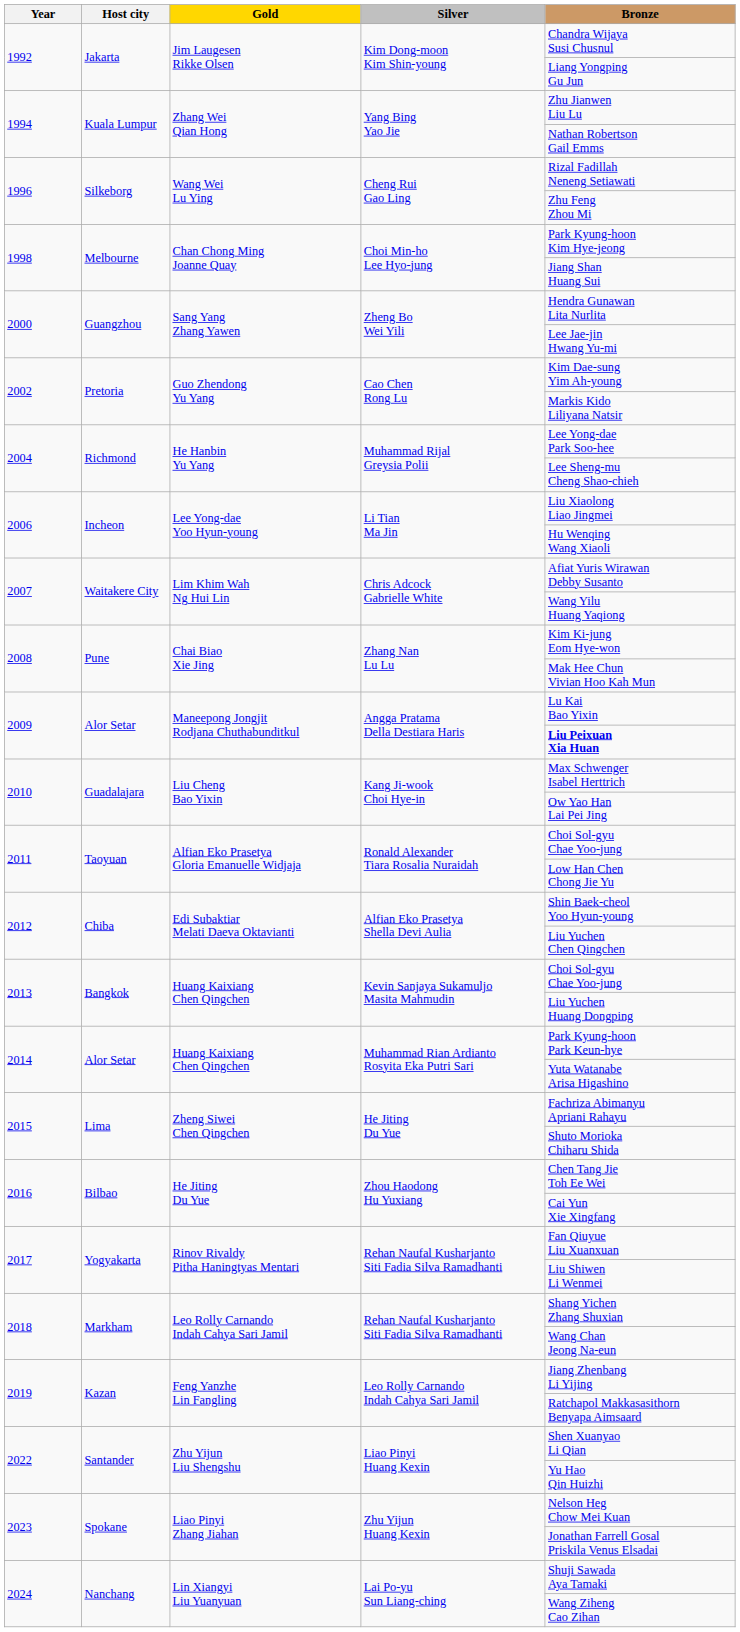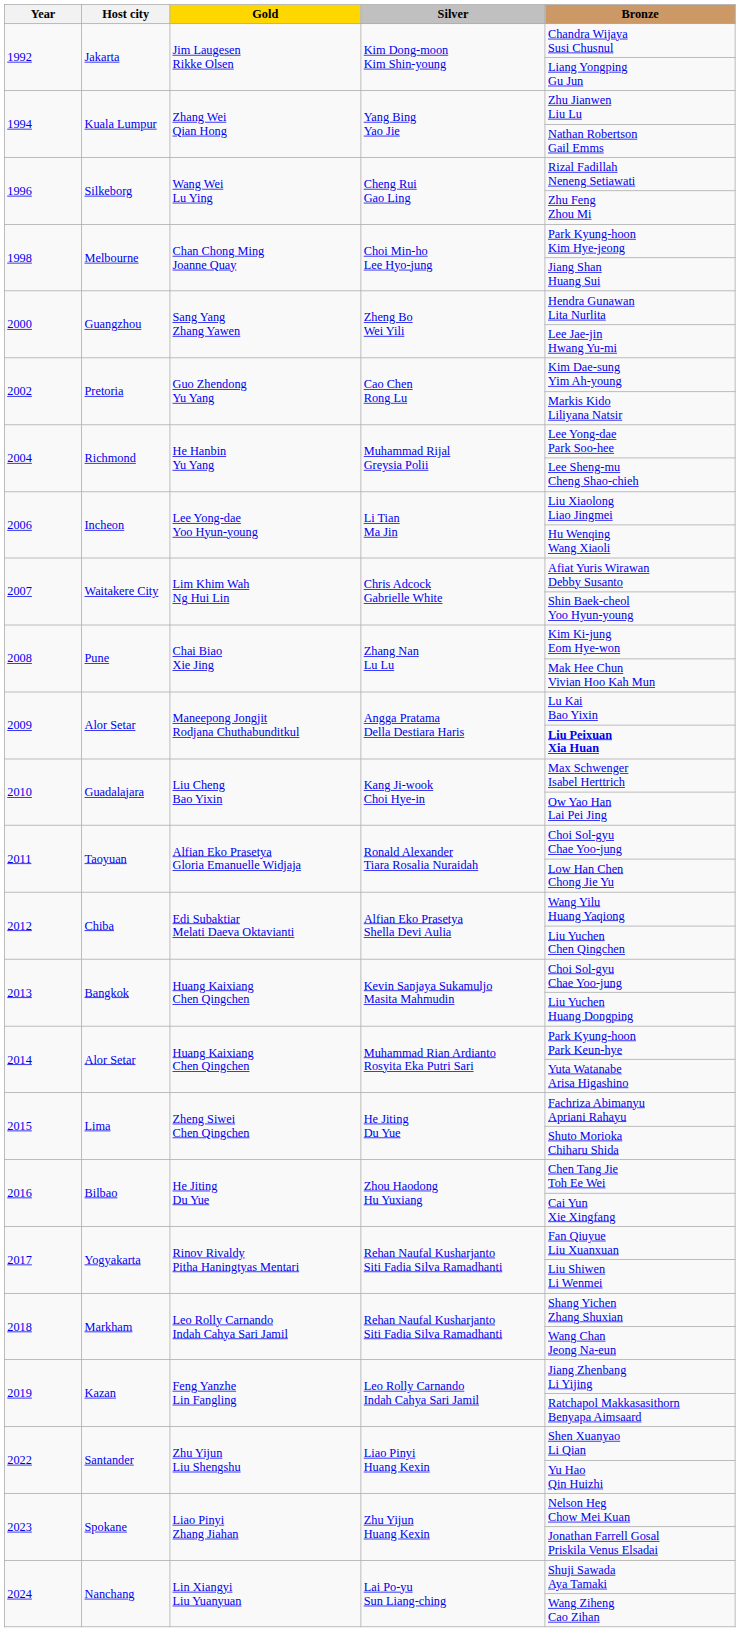(586, 608) Wang Yilu Huang Yaqiong -> (591, 608) Shin Baek-cheol Yoo Hyun-young
(591, 909) Shin Baek-cheol Yoo Hyun-young -> (586, 909) Wang Yilu Huang Yaqiong
